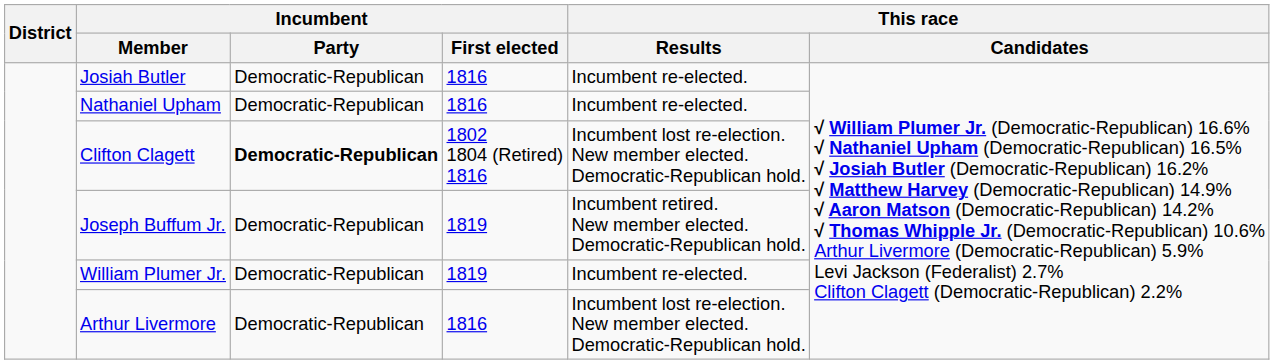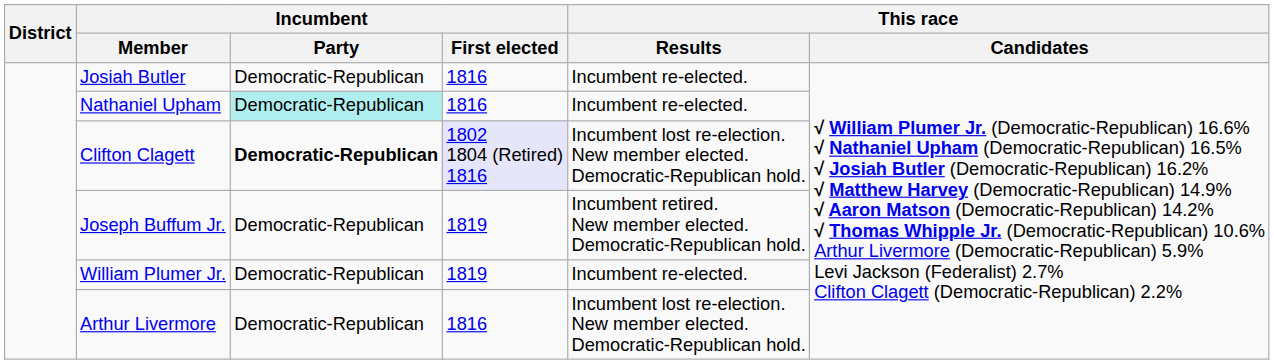(329, 105) no background -> (329, 105) paleturquoise background
(505, 155) no background -> (505, 155) lavender background
